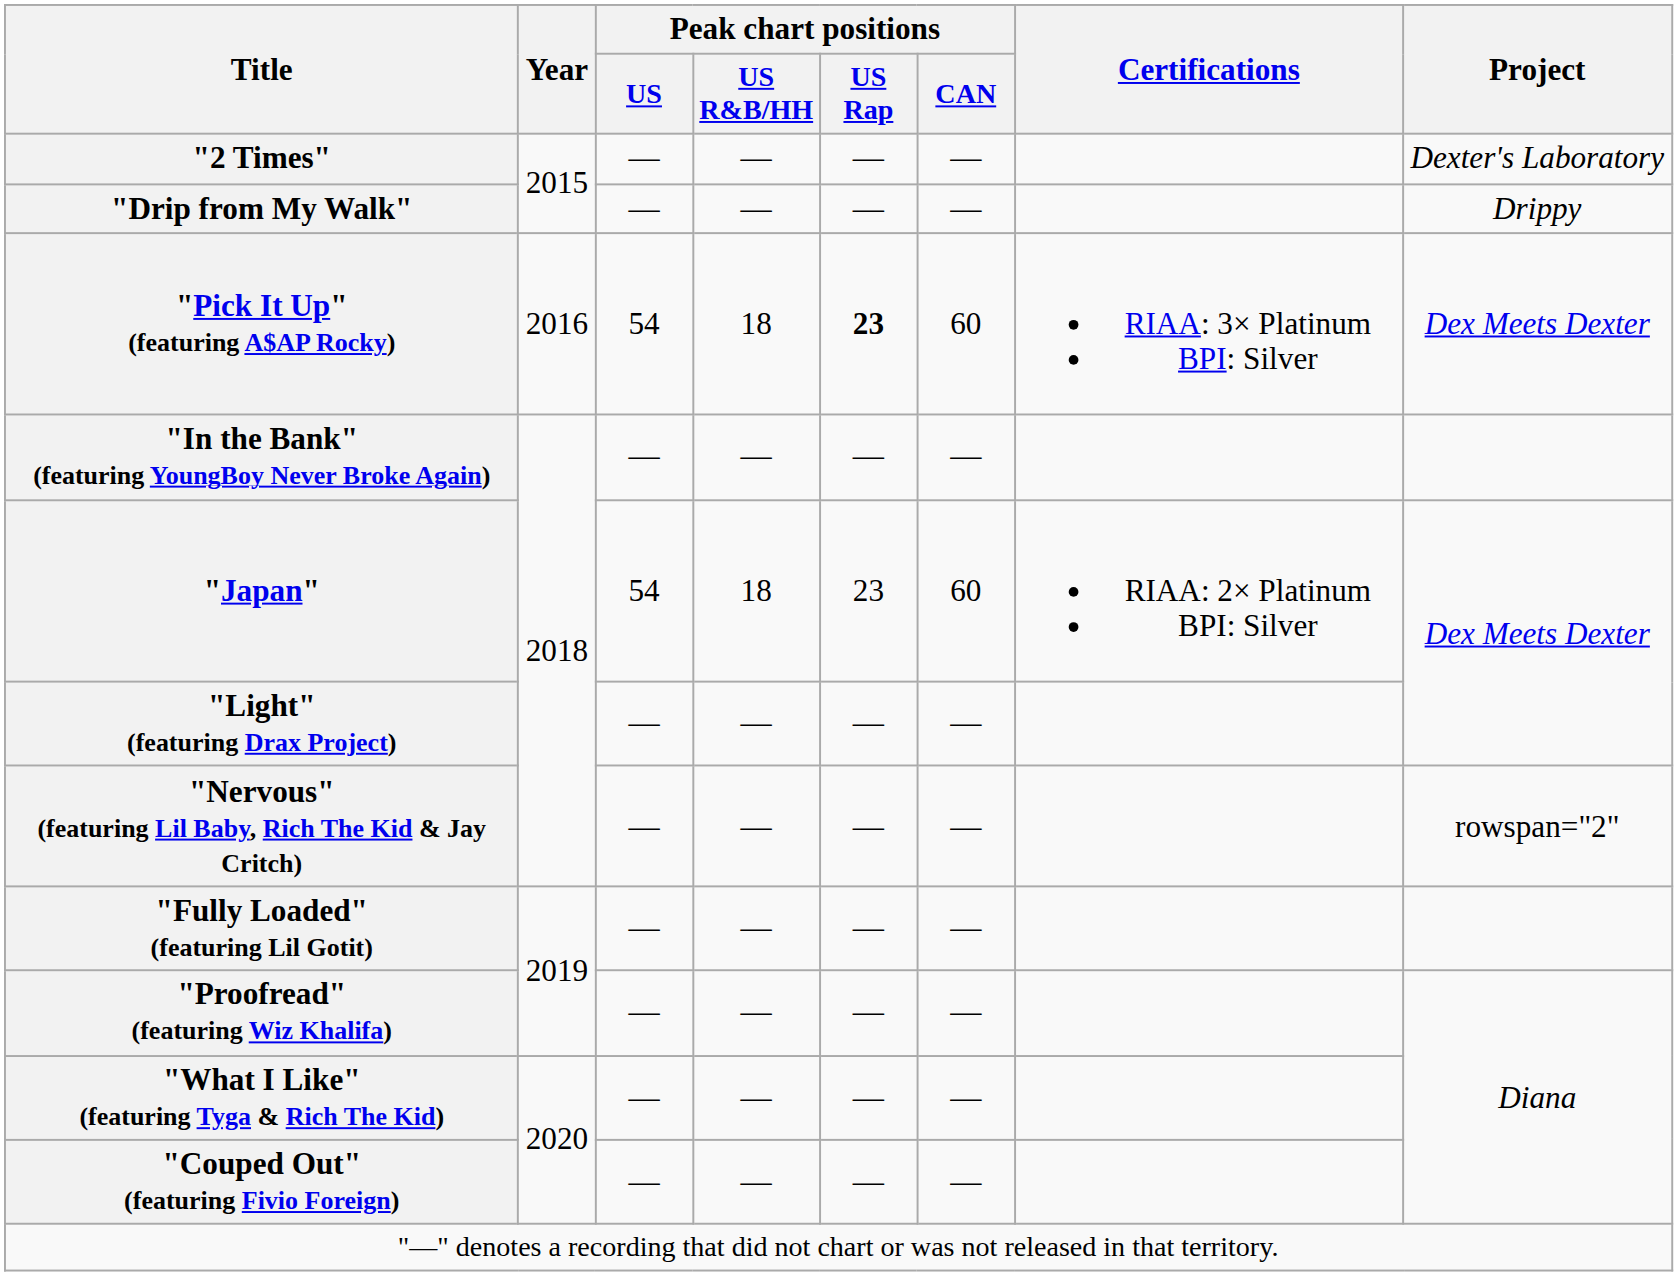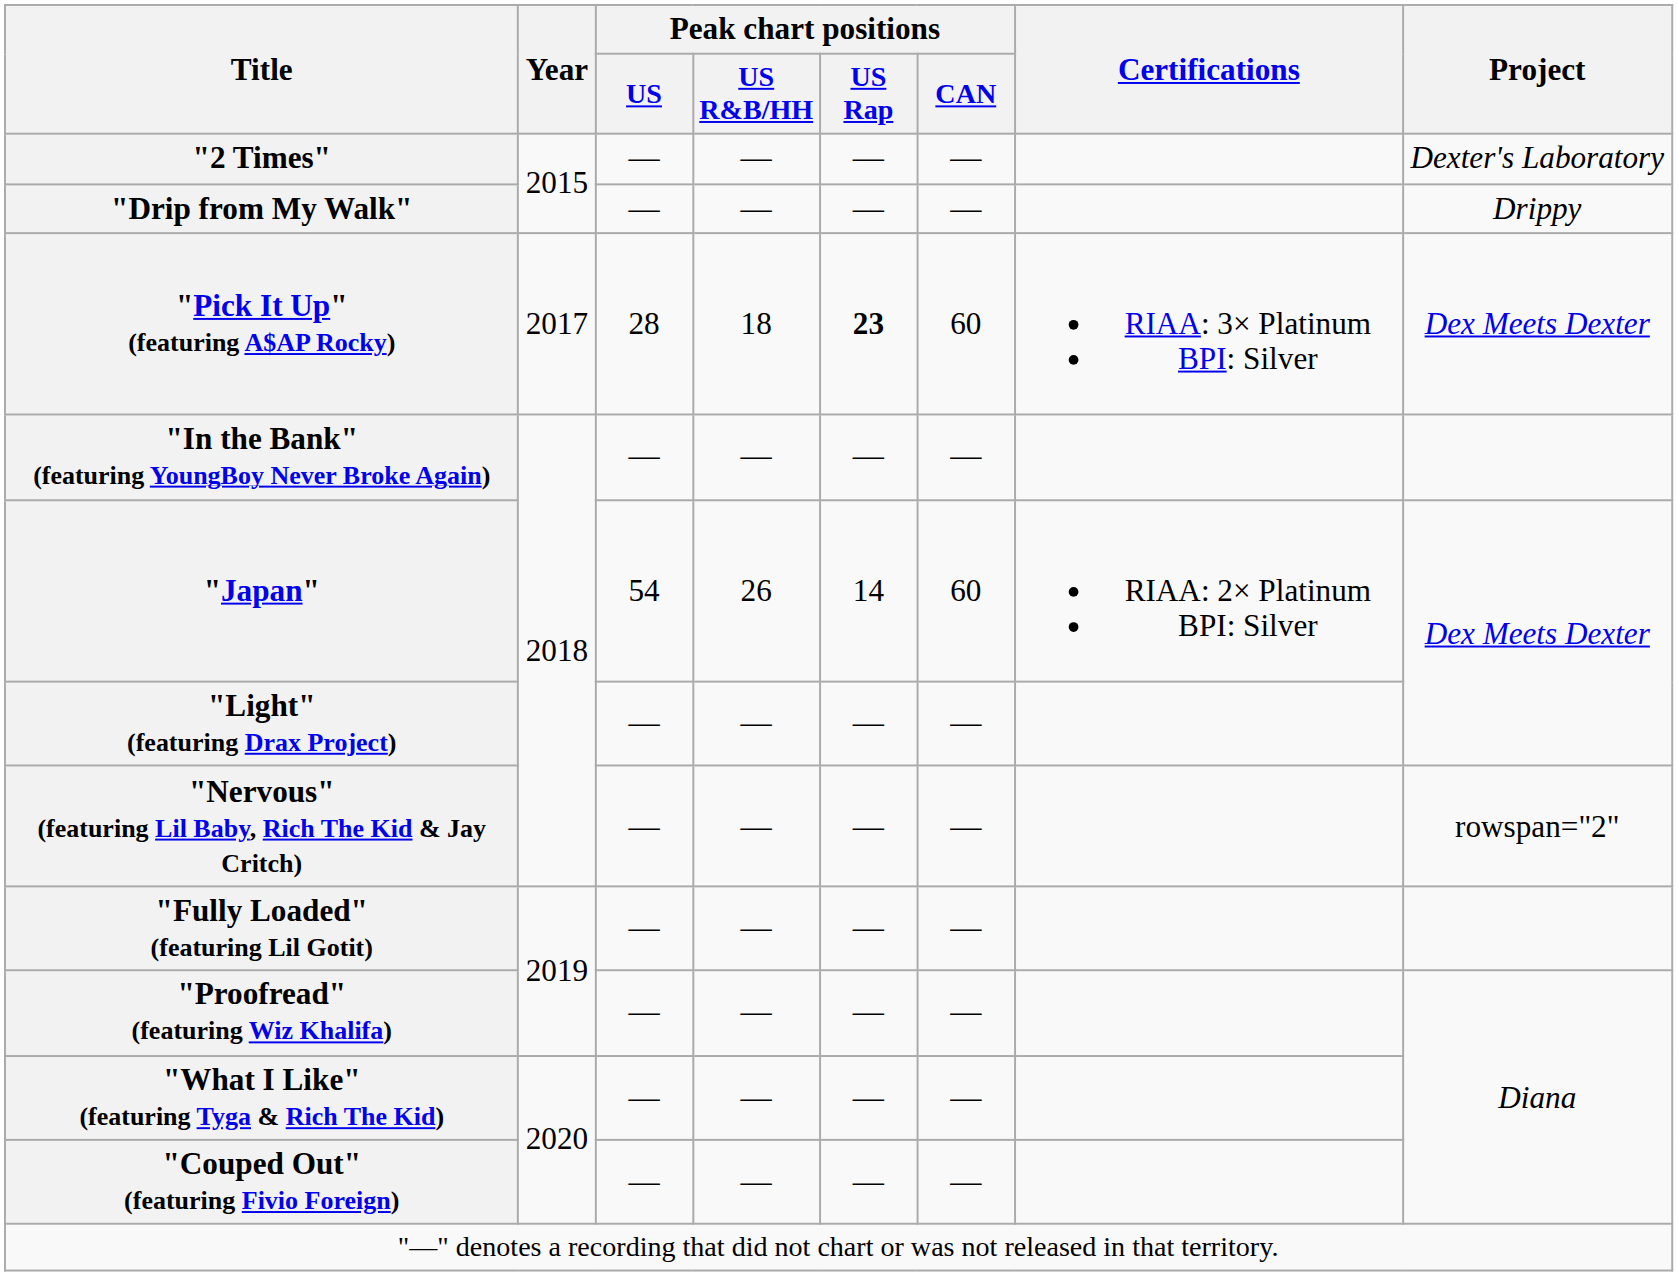(557, 323) 2016 -> (557, 323) 2017
(644, 323) 54 -> (644, 323) 28
(756, 590) 18 -> (756, 590) 26
(868, 590) 23 -> (868, 590) 14
